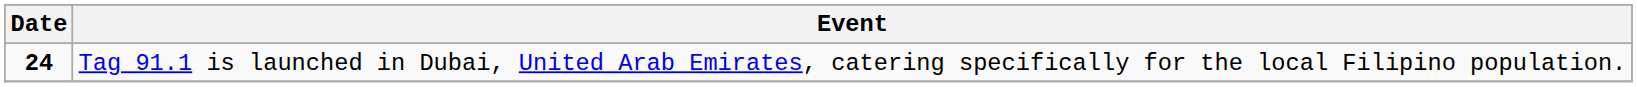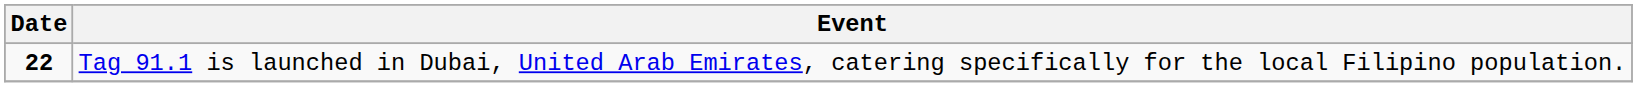(39, 63) 24 -> (39, 63) 22
